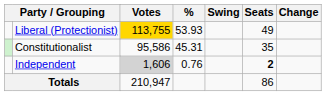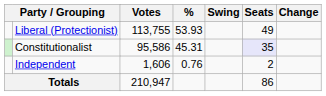(151, 30) gold background -> (151, 30) no background
(268, 47) no background -> (268, 47) lavender background
(157, 64) lightgrey background -> (157, 64) no background
(271, 64) bold -> (271, 64) normal
